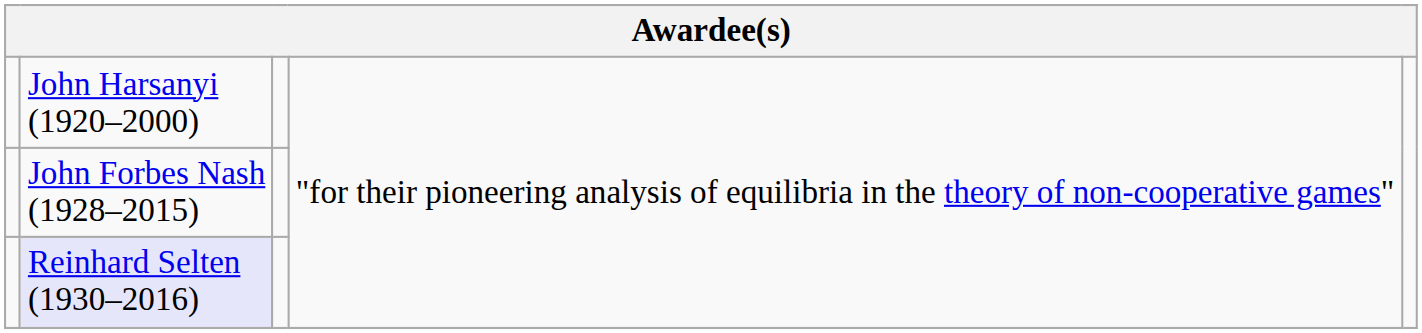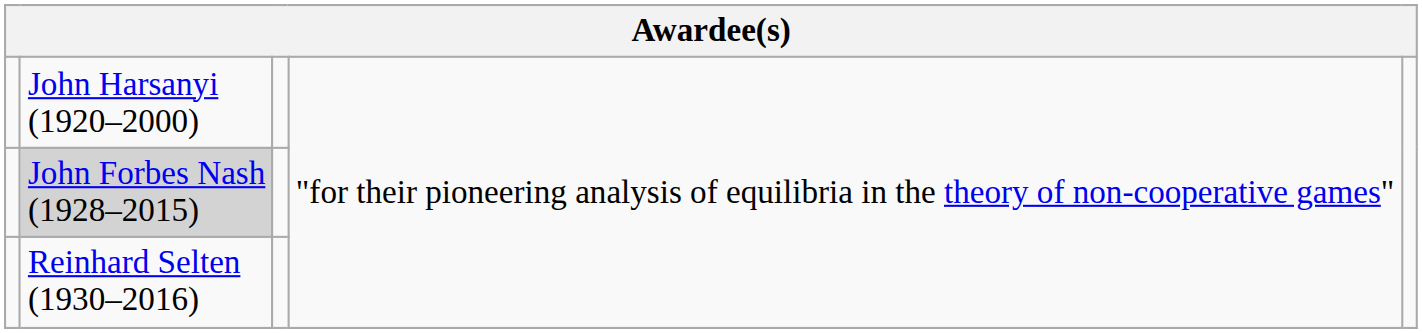(147, 191) no background -> (147, 191) lightgrey background
(134, 281) lavender background -> (134, 281) no background
